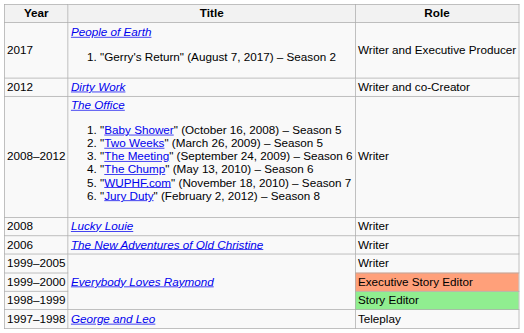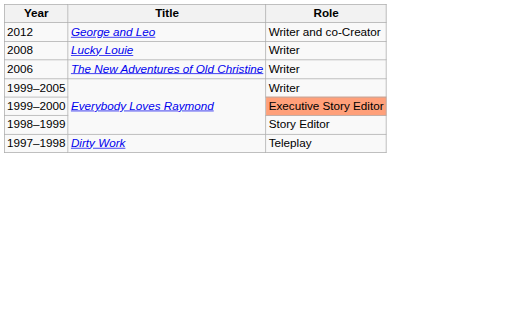- row: (20, 50)
(98, 87) Dirty Work -> (113, 32) George and Leo
- row: (36, 156)
(388, 300) lightgreen background -> (299, 124) no background
(113, 319) George and Leo -> (98, 143) Dirty Work
